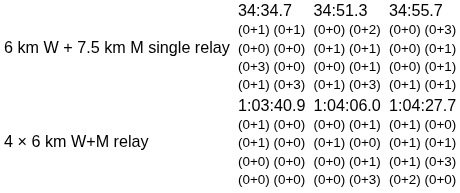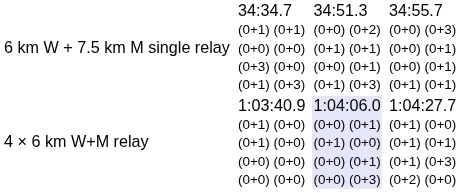(347, 142) no background -> (347, 142) lavender background
